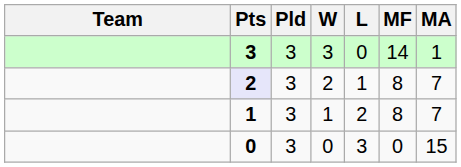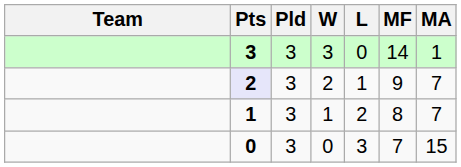(398, 83) 8 -> (398, 83) 9
(398, 146) 0 -> (398, 146) 7
